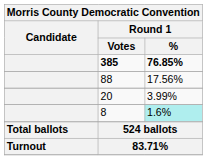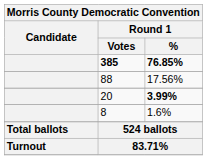(162, 96) normal -> (162, 96) bold
(159, 113) paleturquoise background -> (159, 113) no background
